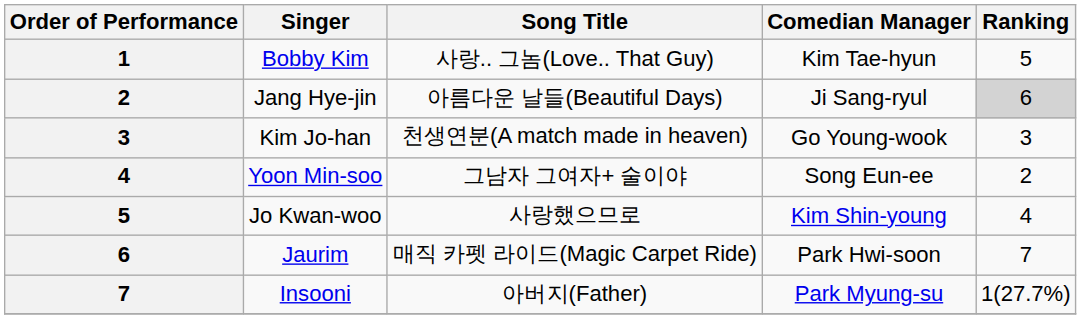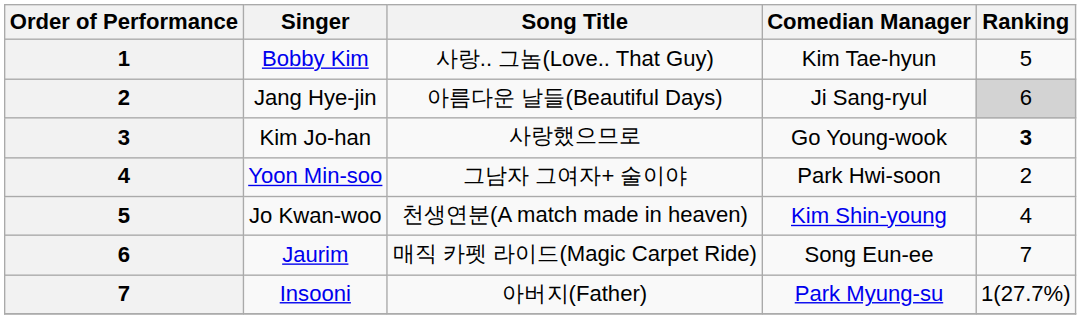(575, 136) 천생연분(A match made in heaven) -> (575, 136) 사랑했으므로
(1026, 137) normal -> (1026, 137) bold
(869, 176) Song Eun-ee -> (869, 176) Park Hwi-soon
(575, 215) 사랑했으므로 -> (575, 215) 천생연분(A match made in heaven)
(869, 254) Park Hwi-soon -> (869, 254) Song Eun-ee
